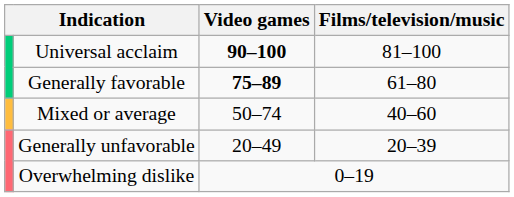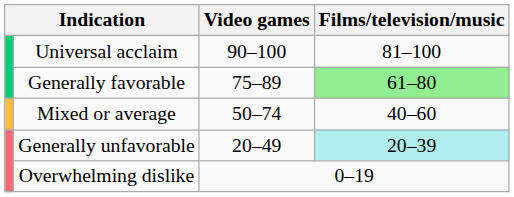(257, 51) bold -> (257, 51) normal
(257, 82) bold -> (257, 82) normal
(412, 82) no background -> (412, 82) lightgreen background
(412, 144) no background -> (412, 144) paleturquoise background
